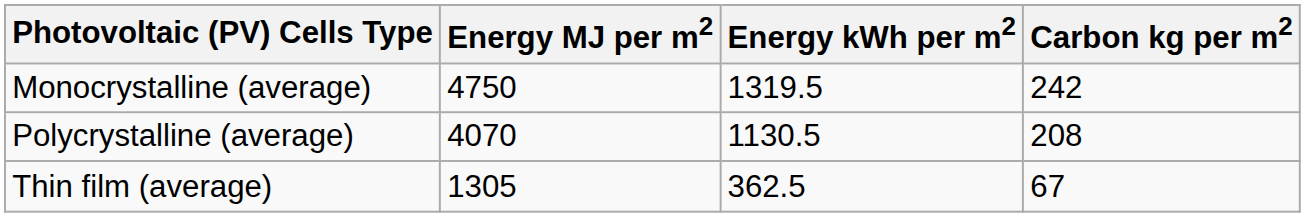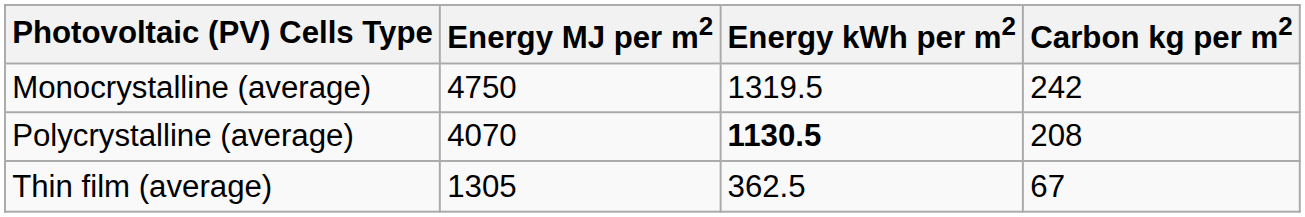(774, 136) normal -> (774, 136) bold
